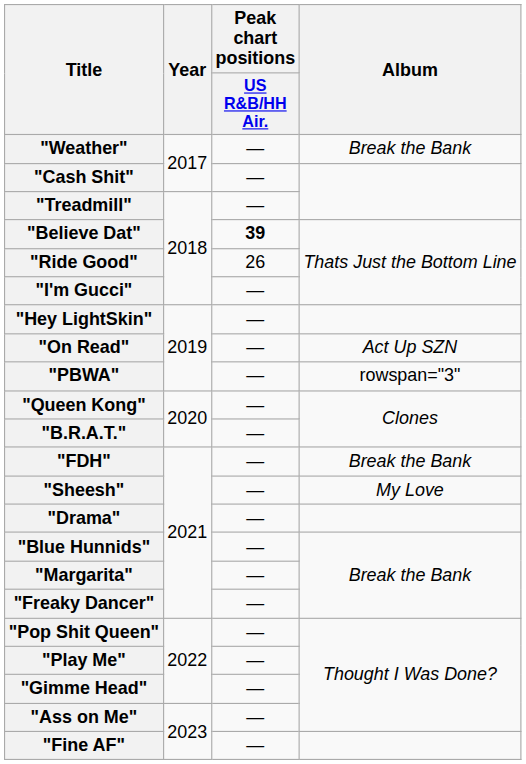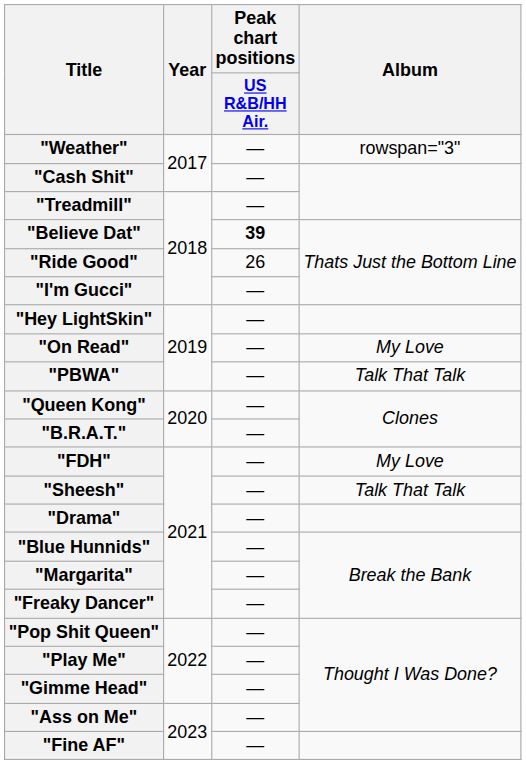(410, 148) Break the Bank -> (410, 148) rowspan="3"
(410, 347) Act Up SZN -> (410, 347) My Love
(410, 376) rowspan="3" -> (410, 376) Talk That Talk
(410, 461) Break the Bank -> (410, 461) My Love
(410, 489) My Love -> (410, 489) Talk That Talk
